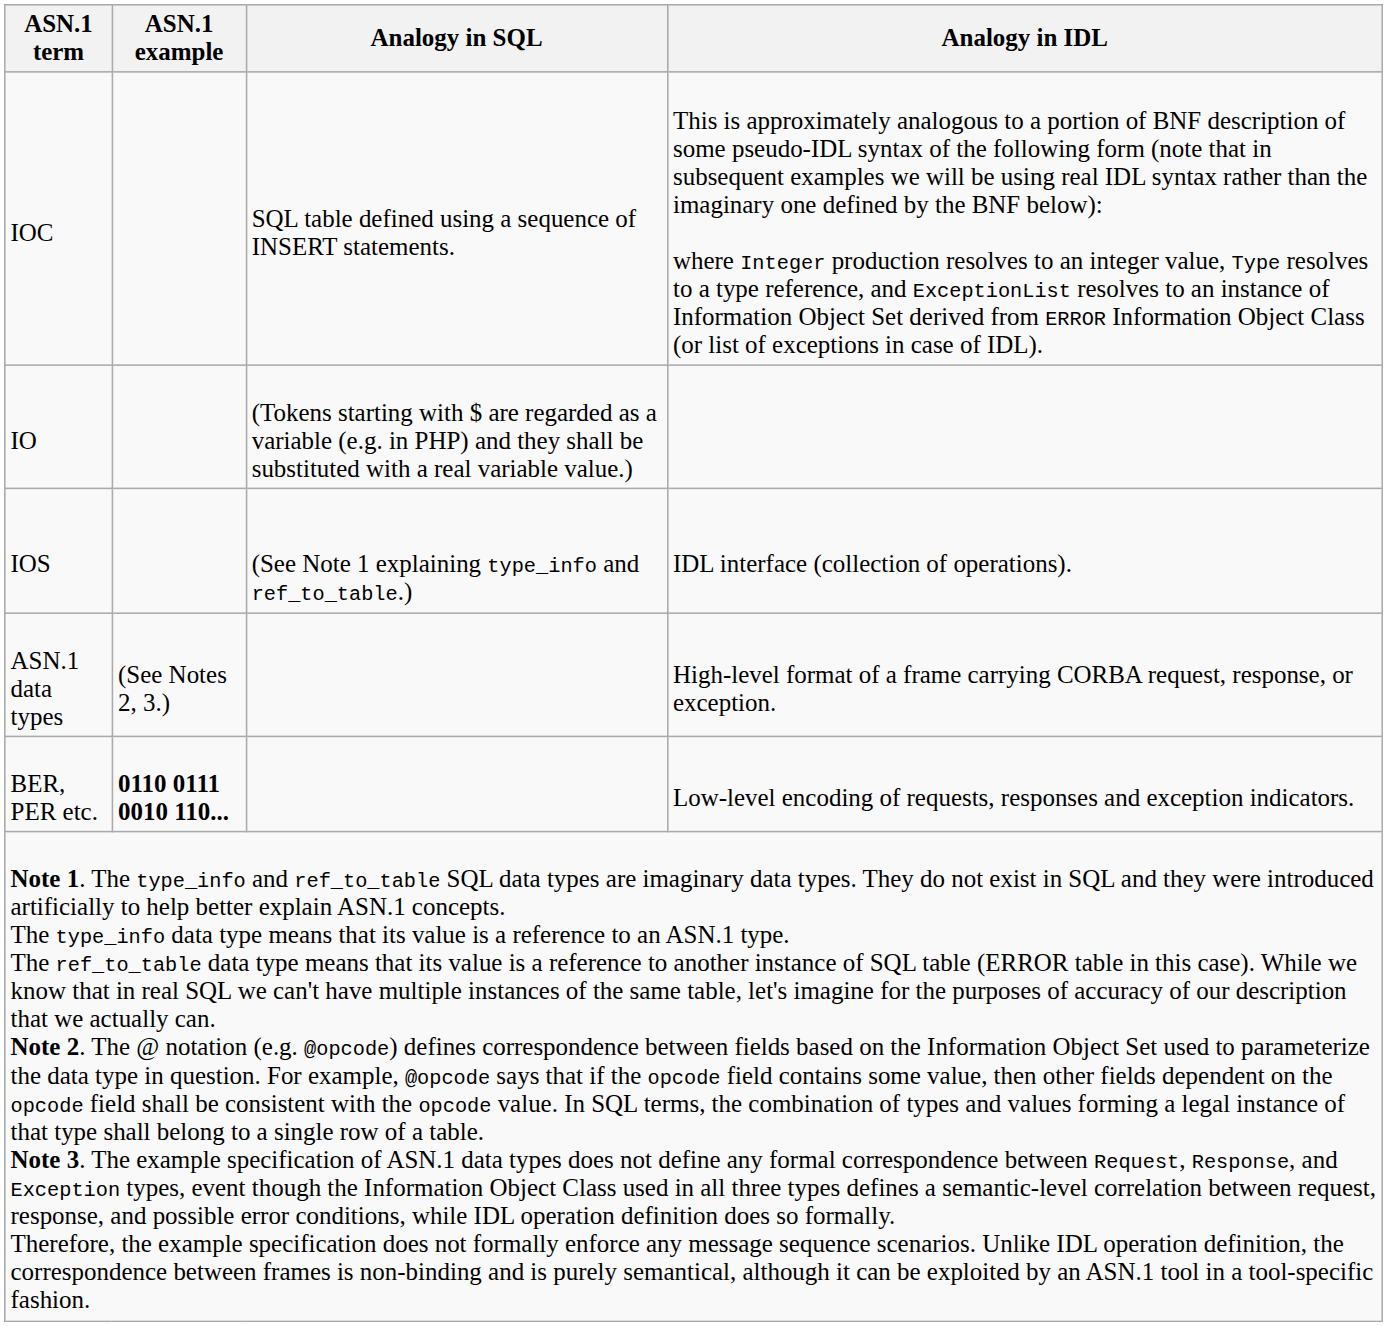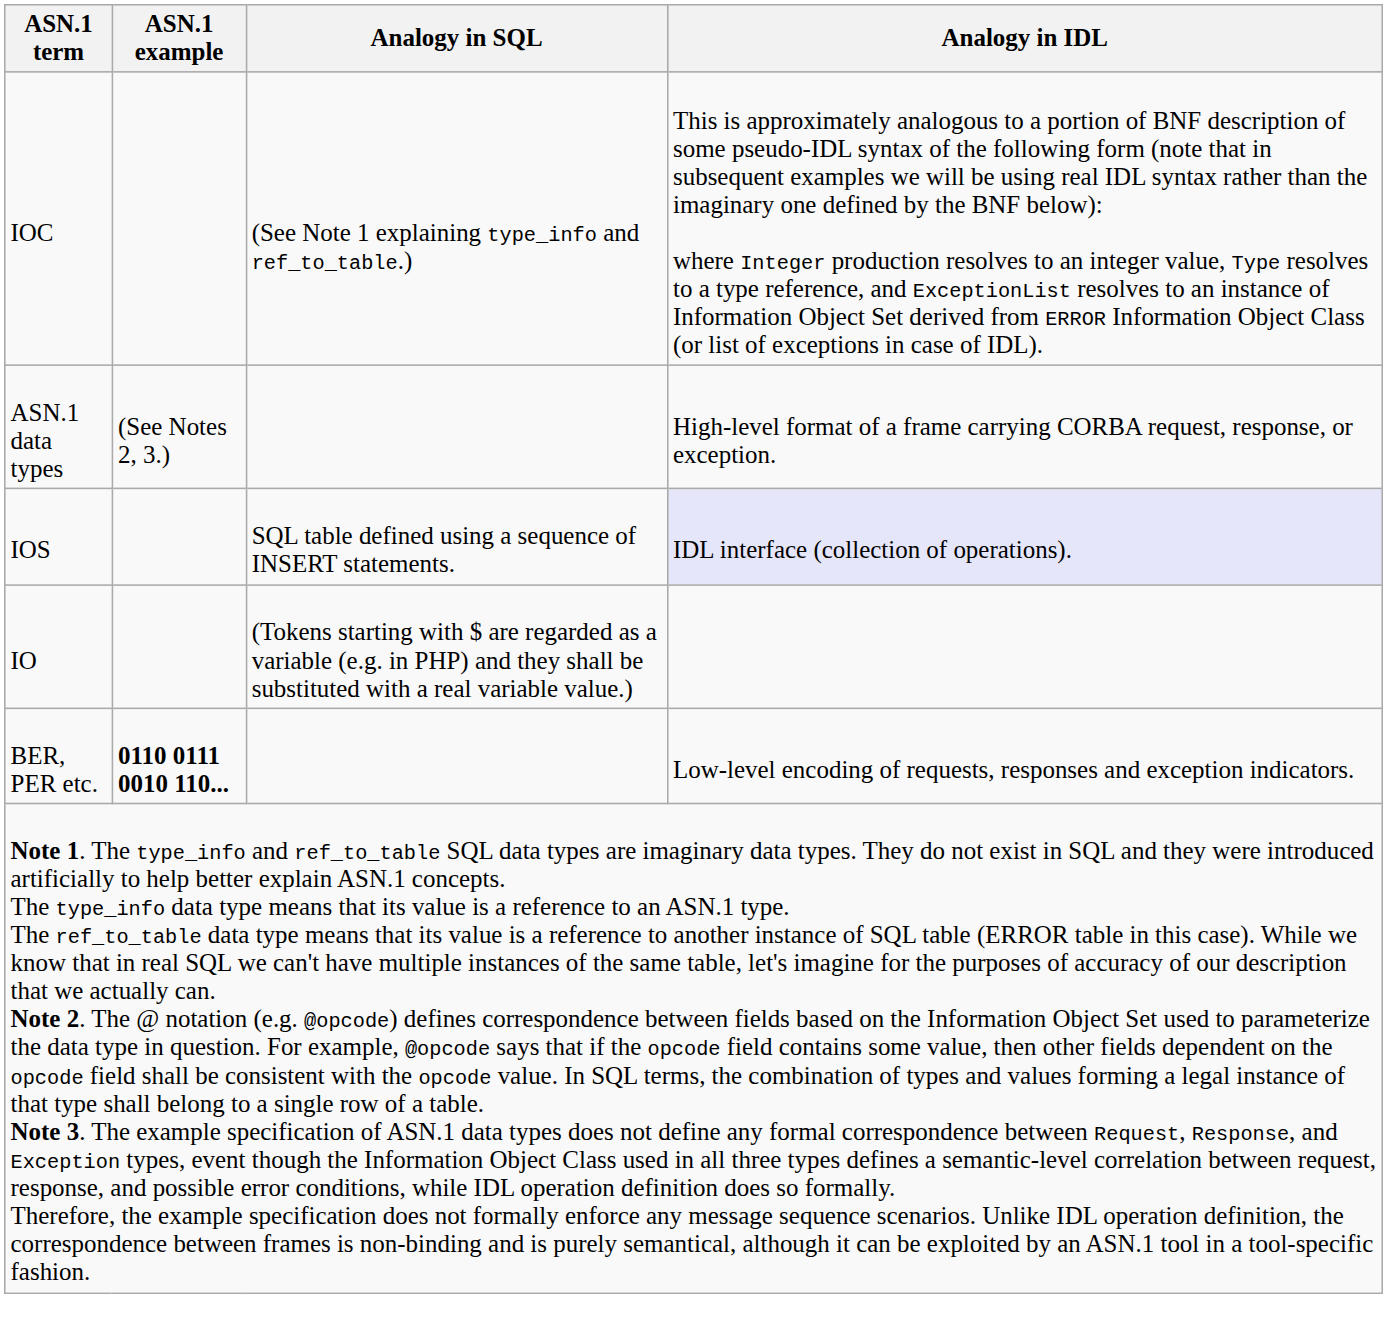(444, 232) SQL table defined using a sequence of INSERT statements. -> (445, 247) (See Note 1 explaining type_info and ref_to_table.)
rows swapped: (24, 440) <-> (45, 688)
(445, 579) (See Note 1 explaining type_info and ref_to_table.) -> (444, 550) SQL table defined using a sequence of INSERT statements.
(872, 564) no background -> (872, 550) lavender background
